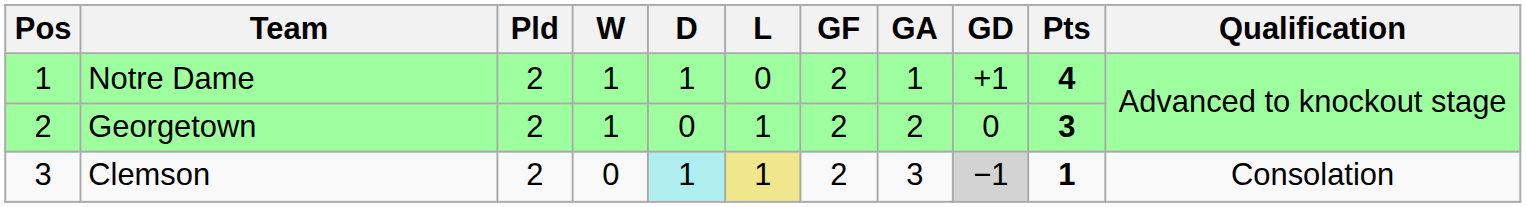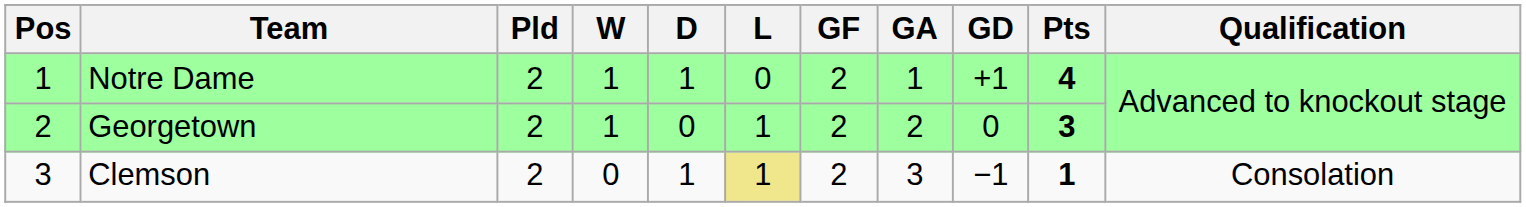(687, 175) paleturquoise background -> (687, 175) no background
(991, 175) lightgrey background -> (991, 175) no background
